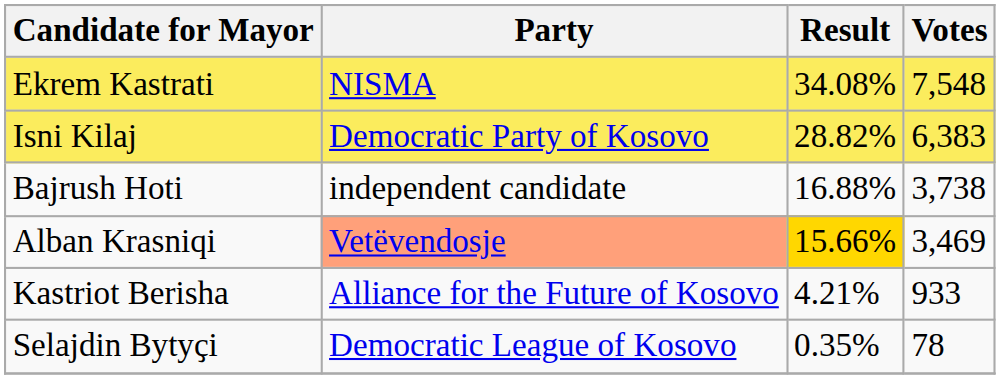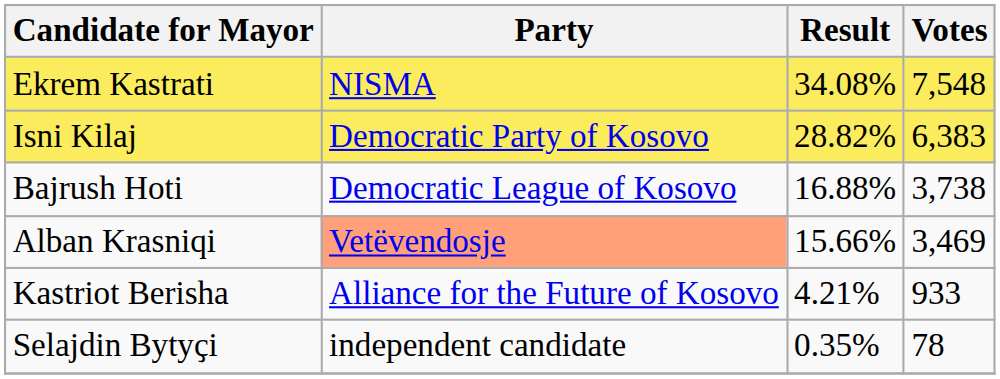(478, 188) independent candidate -> (533, 188) Democratic League of Kosovo
(845, 240) gold background -> (845, 240) no background
(533, 345) Democratic League of Kosovo -> (478, 345) independent candidate
